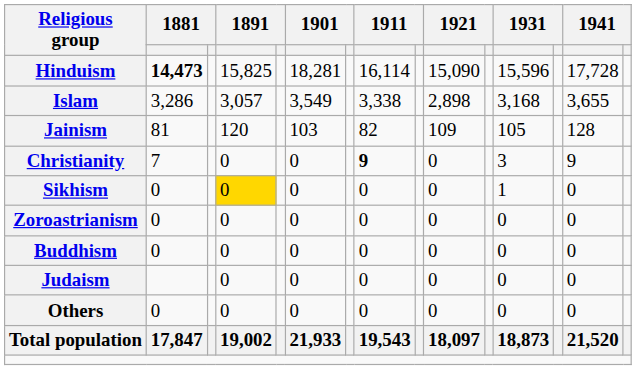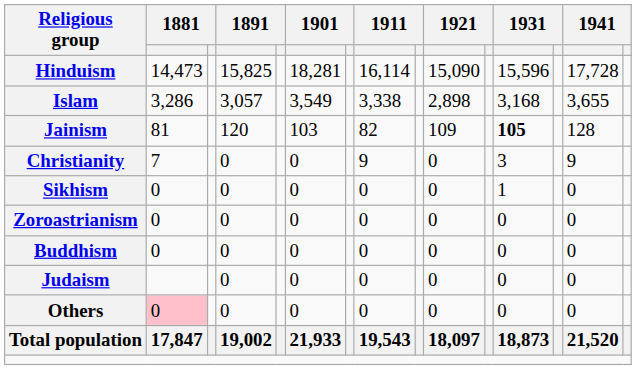(177, 70) bold -> (177, 70) normal
(512, 130) normal -> (512, 130) bold
(363, 160) bold -> (363, 160) normal
(225, 190) gold background -> (225, 190) no background
(155, 310) no background -> (155, 310) pink background
